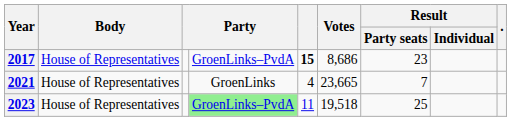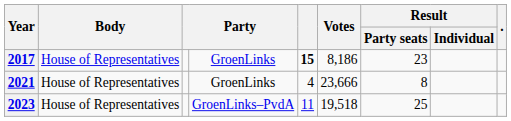(243, 60) GroenLinks–PvdA -> (243, 60) GroenLinks
(342, 60) 8,686 -> (342, 60) 8,186
(339, 83) 23,665 -> (339, 83) 23,666
(424, 83) 7 -> (424, 83) 8
(243, 105) lightgreen background -> (243, 105) no background
